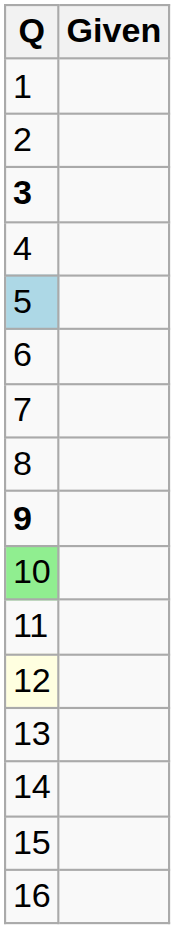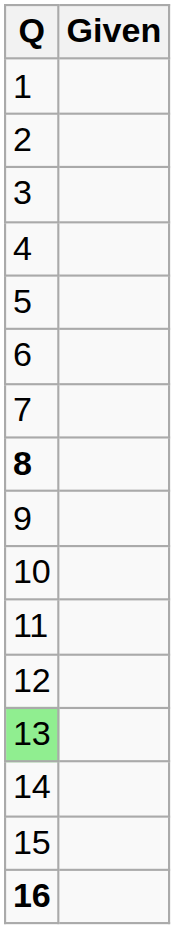(22, 193) bold -> (22, 193) normal
(22, 301) lightblue background -> (22, 301) no background
(22, 463) normal -> (22, 463) bold
(22, 517) bold -> (22, 517) normal
(32, 572) lightgreen background -> (32, 572) no background
(32, 680) lightyellow background -> (32, 680) no background
(32, 734) no background -> (32, 734) lightgreen background
(32, 896) normal -> (32, 896) bold
